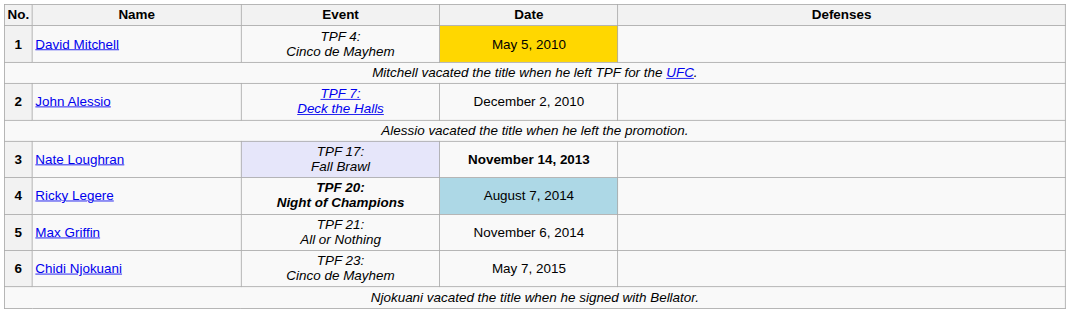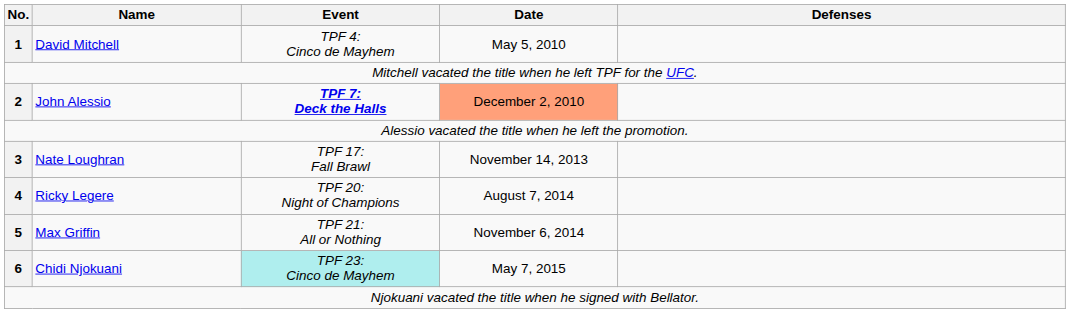(529, 44) gold background -> (529, 44) no background
(341, 101) normal -> (341, 101) bold
(529, 101) no background -> (529, 101) lightsalmon background
(341, 159) lavender background -> (341, 159) no background
(529, 159) bold -> (529, 159) normal
(341, 195) bold -> (341, 195) normal
(529, 195) lightblue background -> (529, 195) no background
(341, 268) no background -> (341, 268) paleturquoise background
